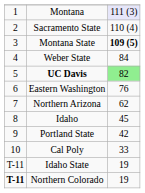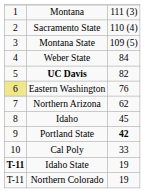(124, 12) lavender background -> (124, 12) no background
(124, 43) bold -> (124, 43) normal
(124, 73) lightgreen background -> (124, 73) no background
(15, 88) no background -> (15, 88) khaki background
(124, 134) normal -> (124, 134) bold
(15, 164) normal -> (15, 164) bold
(15, 180) bold -> (15, 180) normal
